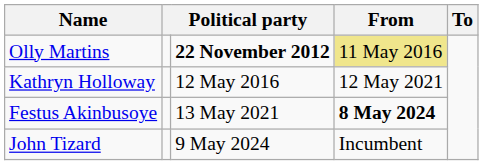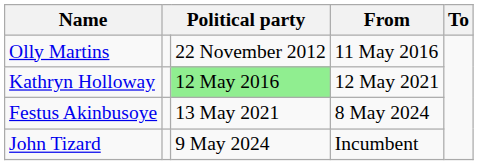(252, 50) bold -> (250, 50) normal
(391, 50) khaki background -> (387, 50) no background
(227, 81) no background -> (227, 81) lightgreen background
(387, 112) bold -> (382, 112) normal
